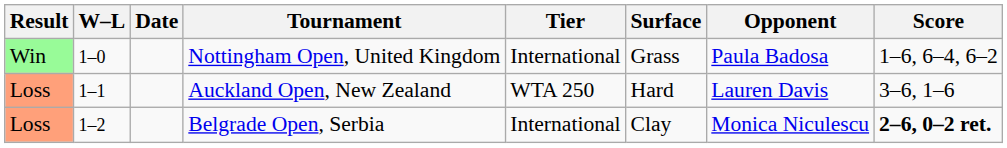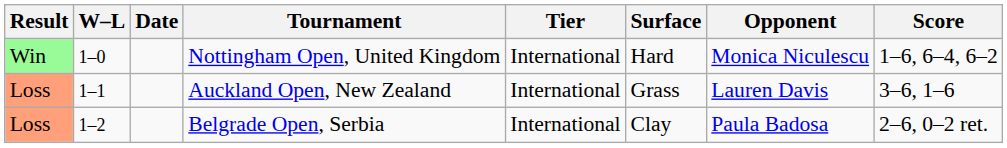(655, 55) Grass -> (652, 55) Hard
(770, 55) Paula Badosa -> (790, 55) Monica Niculescu
(552, 90) WTA 250 -> (565, 90) International
(652, 90) Hard -> (655, 90) Grass
(790, 124) Monica Niculescu -> (770, 124) Paula Badosa
(935, 124) bold -> (934, 124) normal
